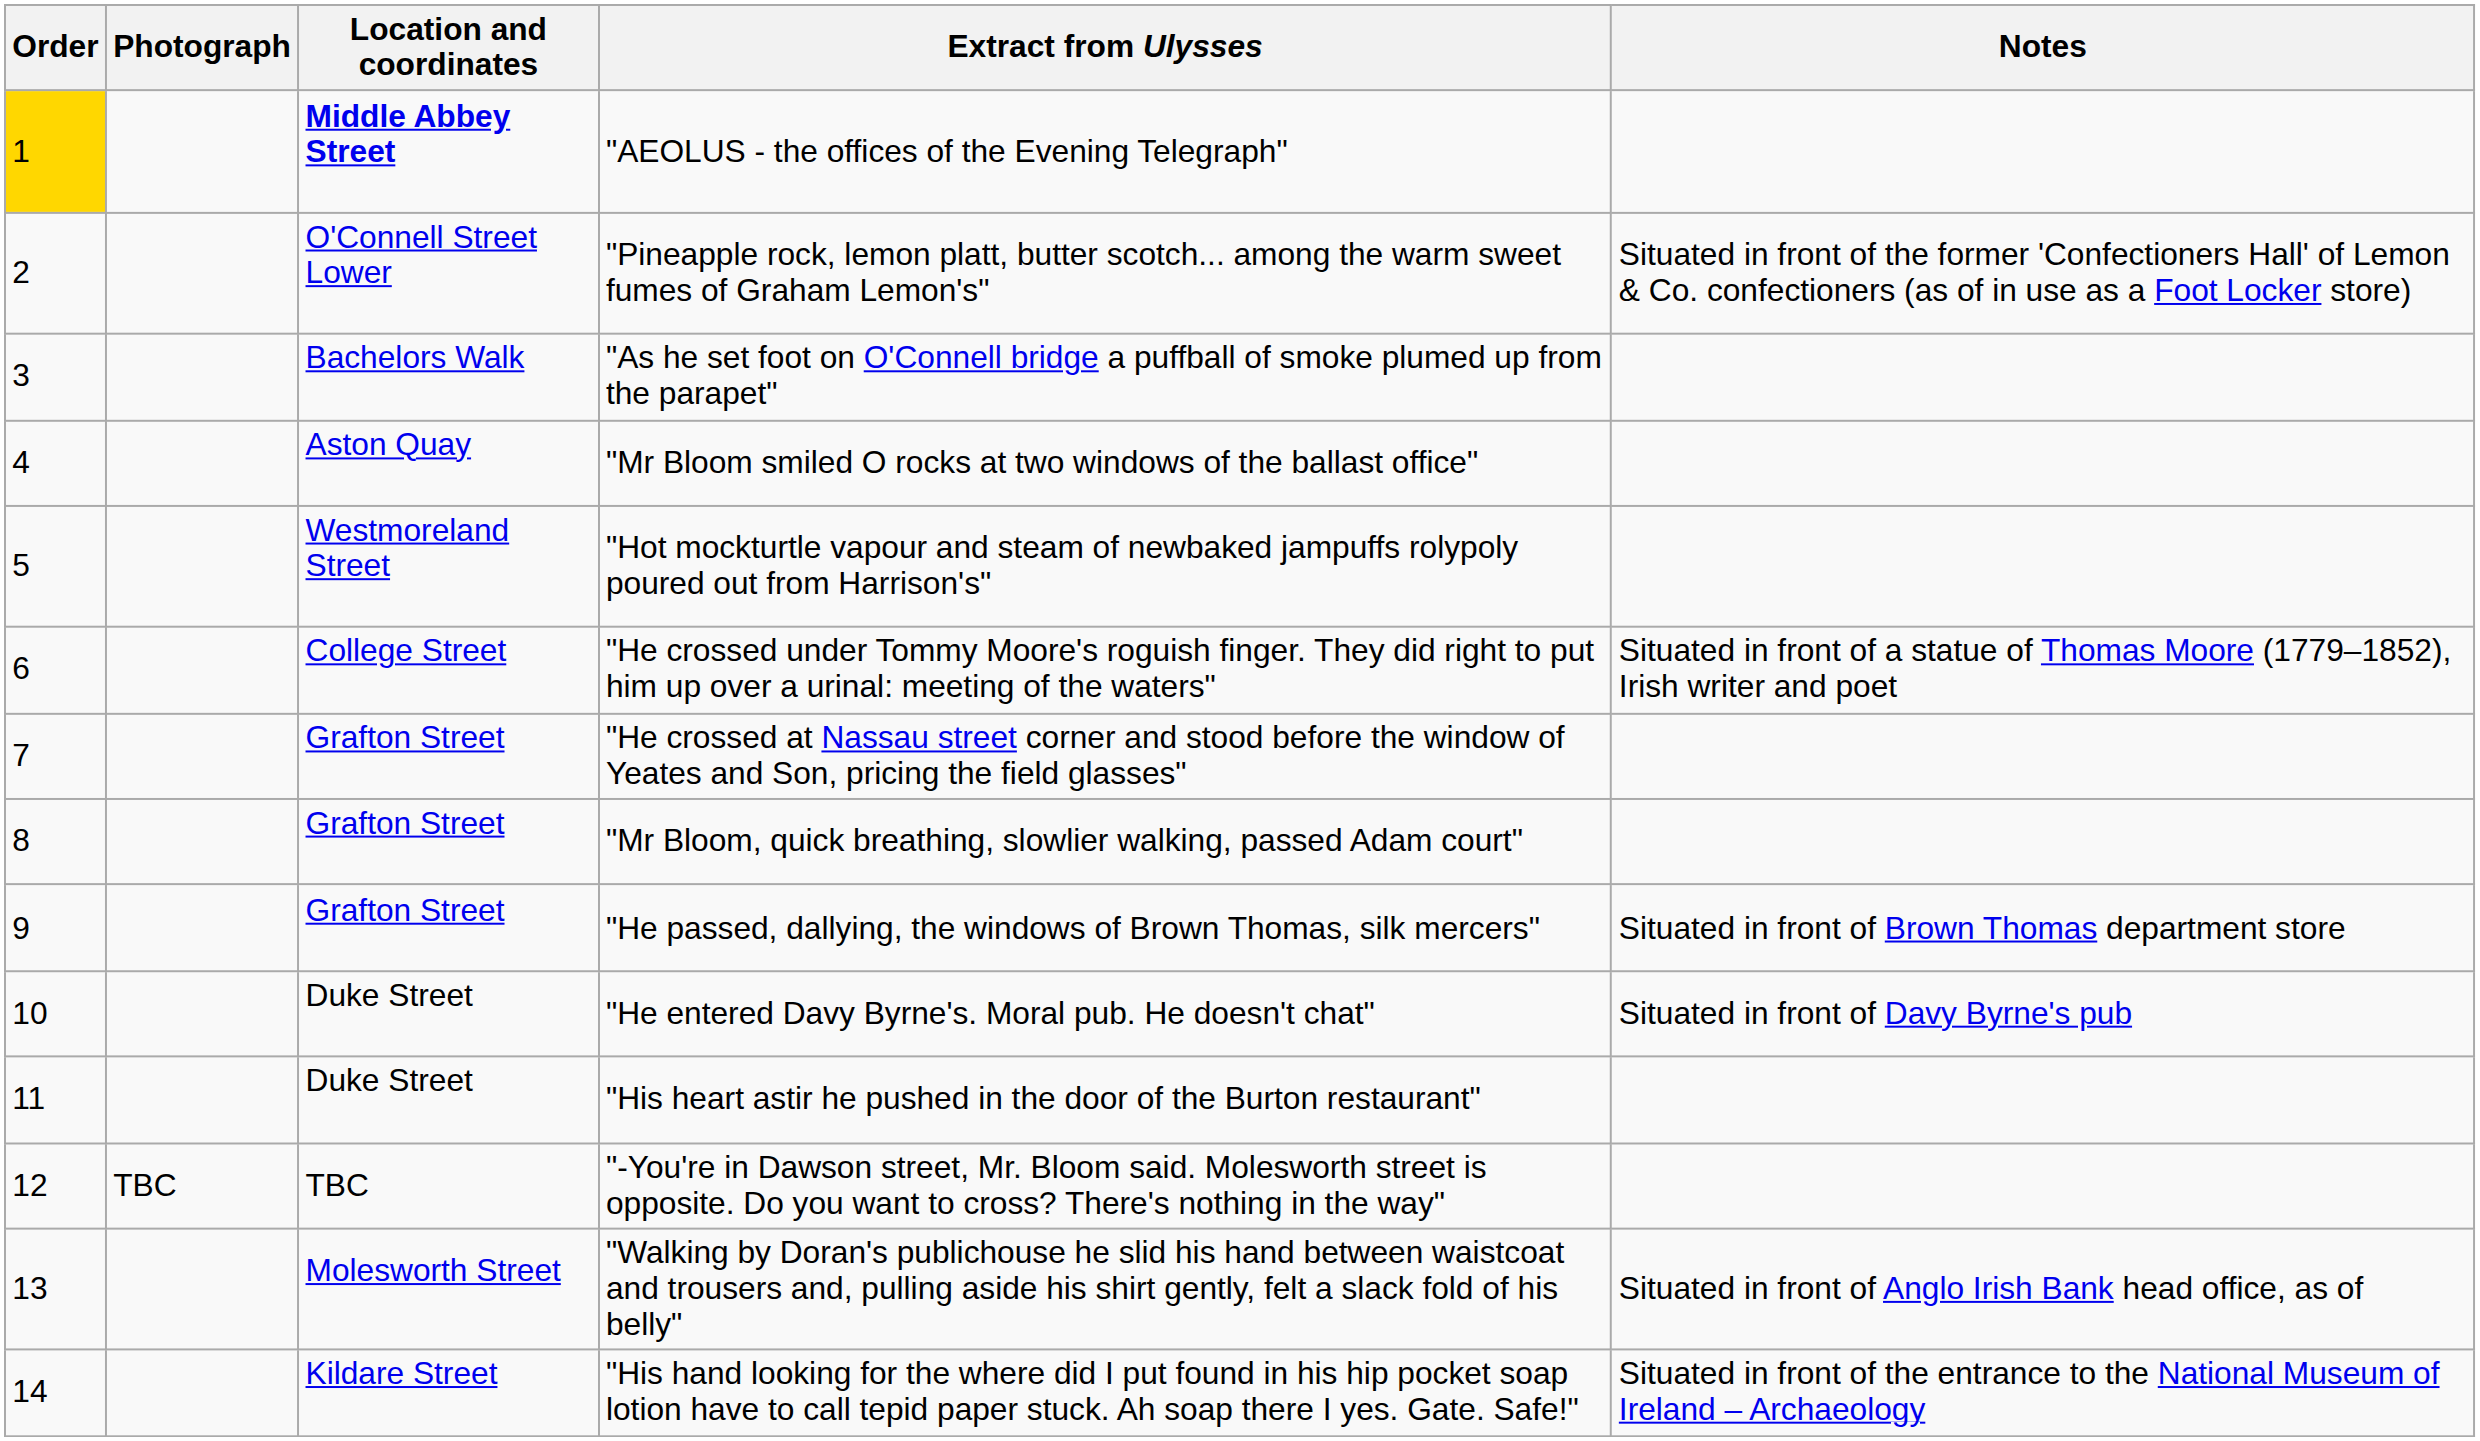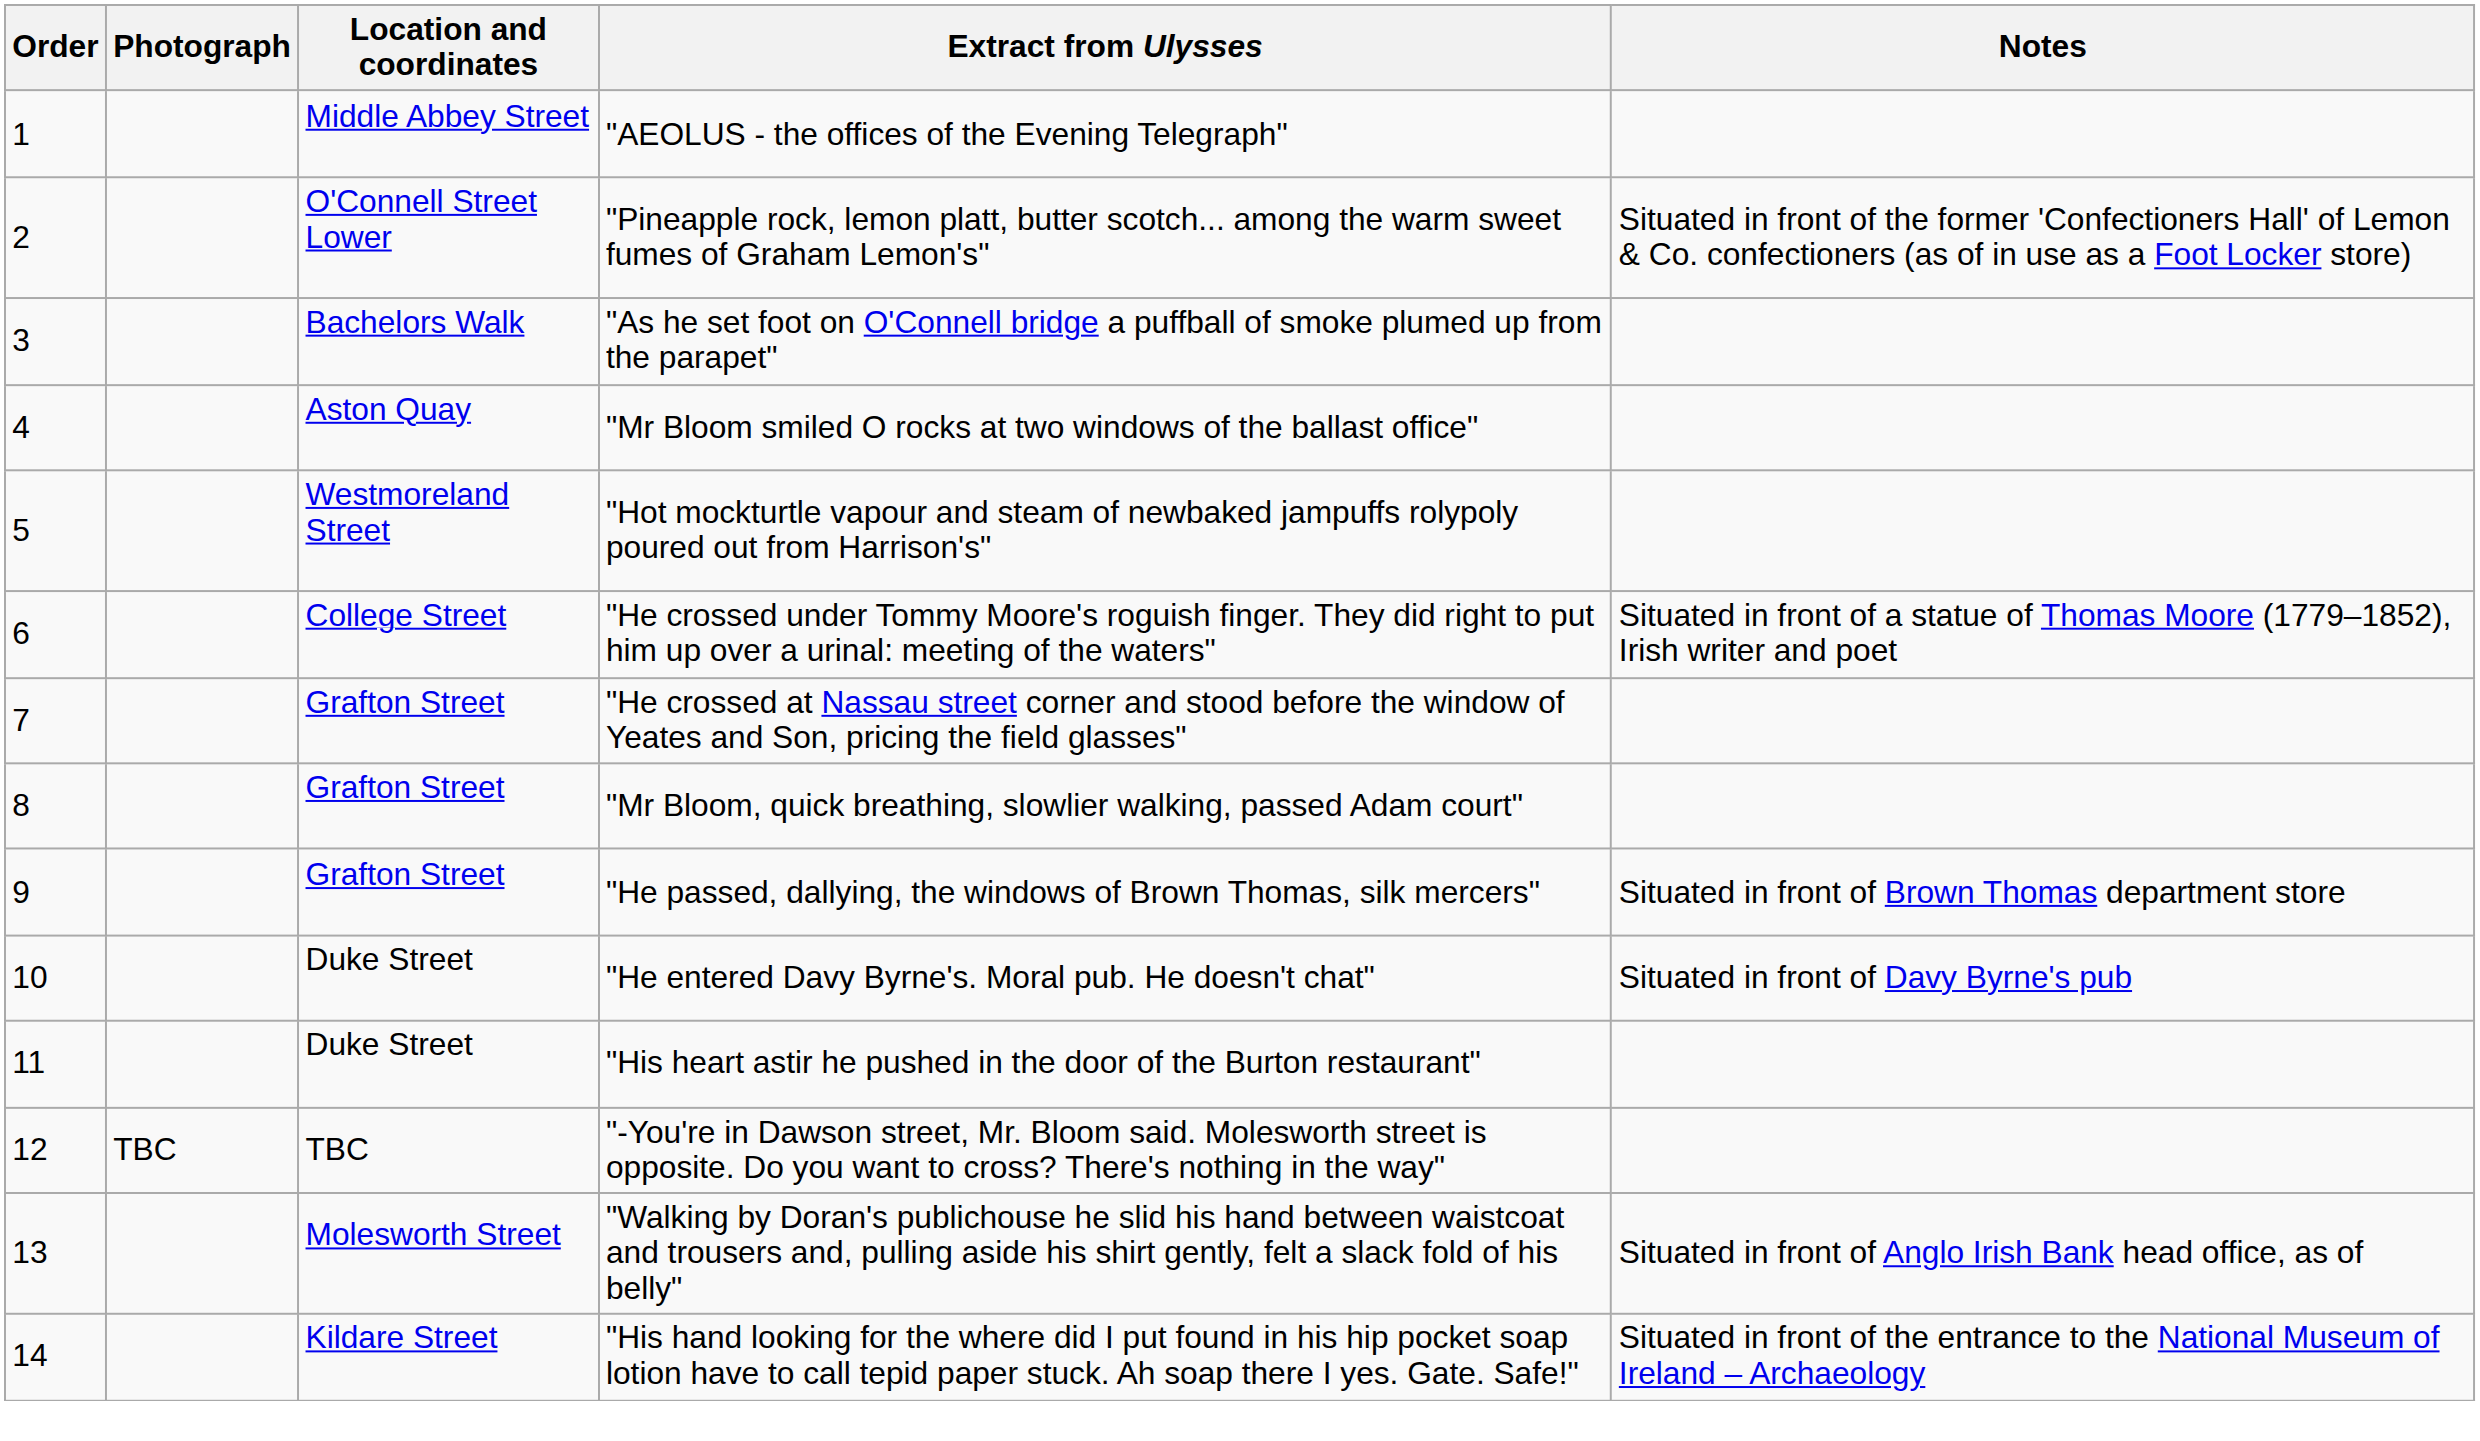(21, 151) gold background -> (21, 133) no background
(408, 133) bold -> (447, 115) normal
